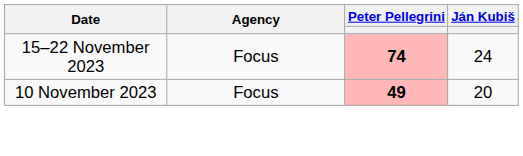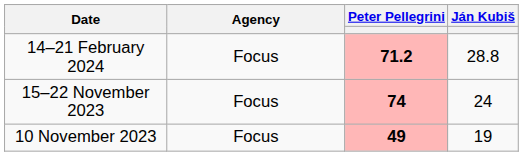+ row: (86, 56)
(483, 92) 20 -> (483, 137) 19
